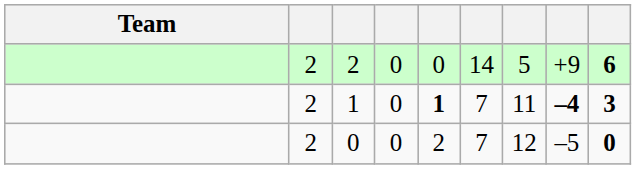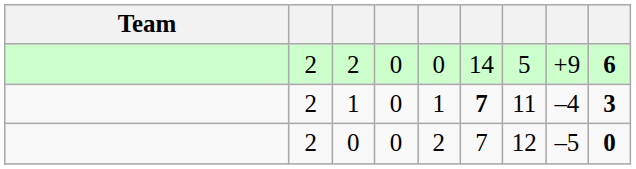(439, 103) bold -> (439, 103) normal
(481, 103) normal -> (481, 103) bold
(567, 103) bold -> (567, 103) normal
